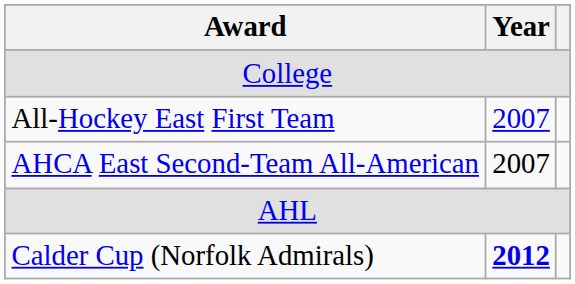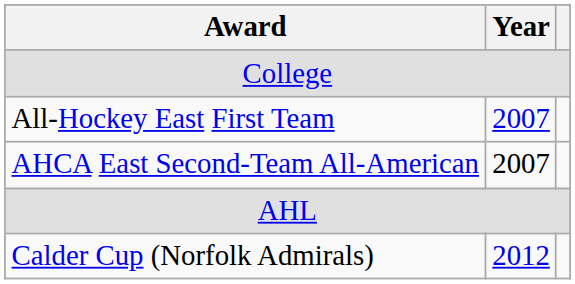(521, 255) bold -> (521, 255) normal
